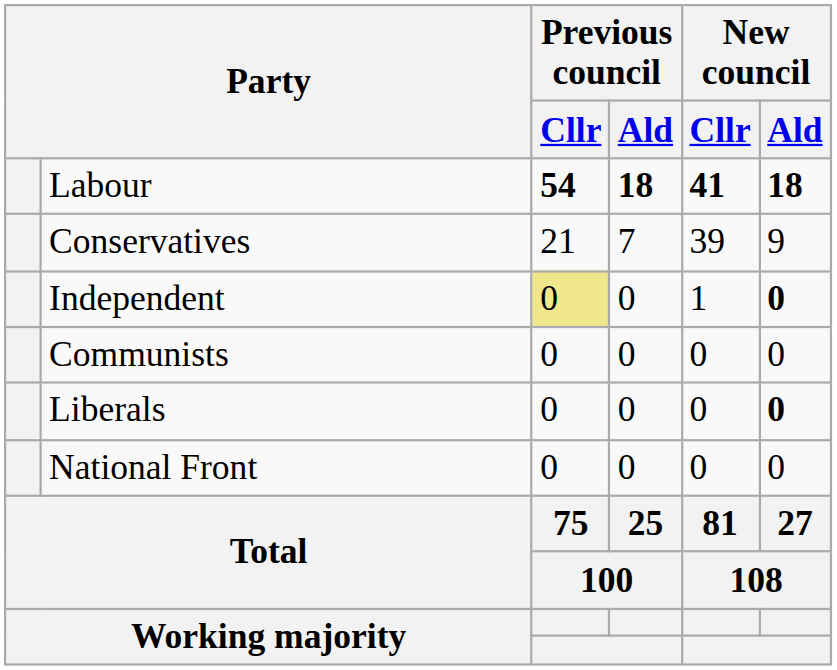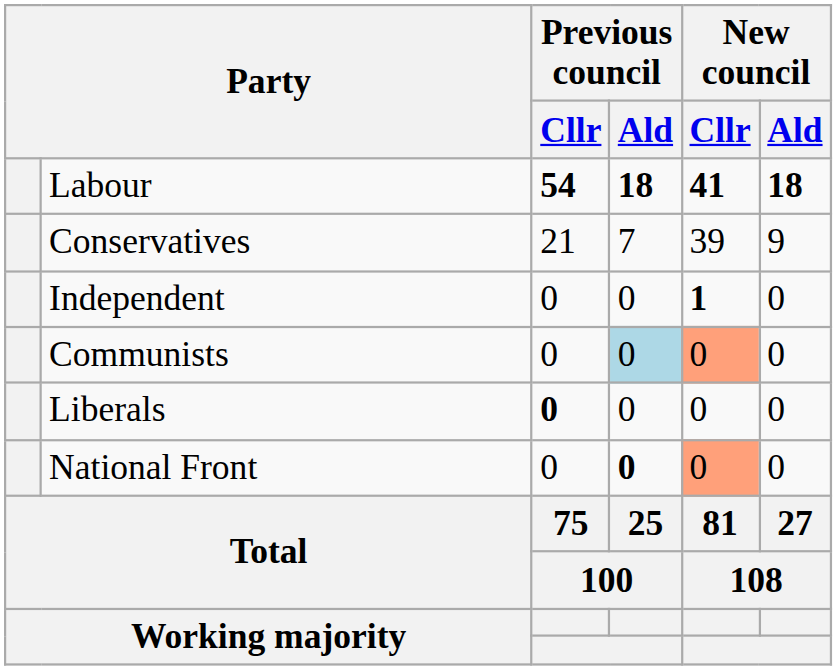(549, 297) khaki background -> (549, 297) no background
(698, 297) normal -> (698, 297) bold
(776, 297) bold -> (776, 297) normal
(627, 354) no background -> (627, 354) lightblue background
(698, 354) no background -> (698, 354) lightsalmon background
(549, 410) normal -> (549, 410) bold
(776, 410) bold -> (776, 410) normal
(627, 466) normal -> (627, 466) bold
(698, 466) no background -> (698, 466) lightsalmon background
